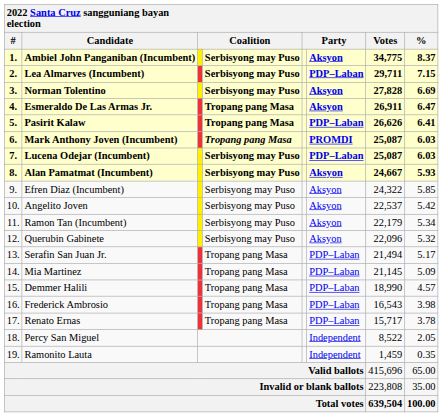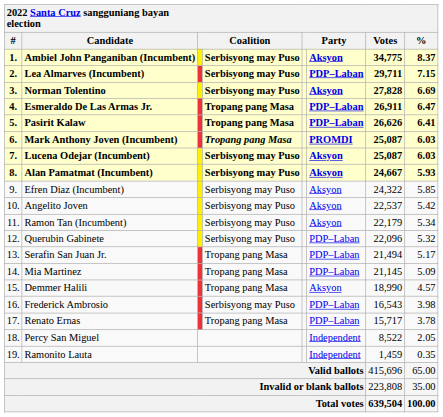(326, 106) Aksyon -> (336, 106) PDP–Laban
(336, 156) PDP–Laban -> (326, 156) Aksyon
(325, 238) Aksyon -> (334, 238) PDP–Laban
(334, 288) PDP–Laban -> (325, 288) Aksyon
(246, 304) Tropang pang Masa -> (250, 304) Serbisyong may Puso
